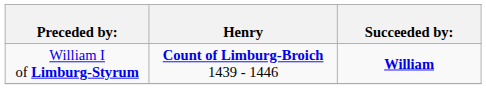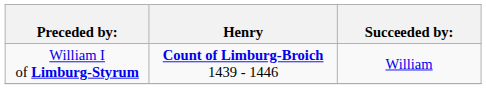(409, 63) bold -> (409, 63) normal
